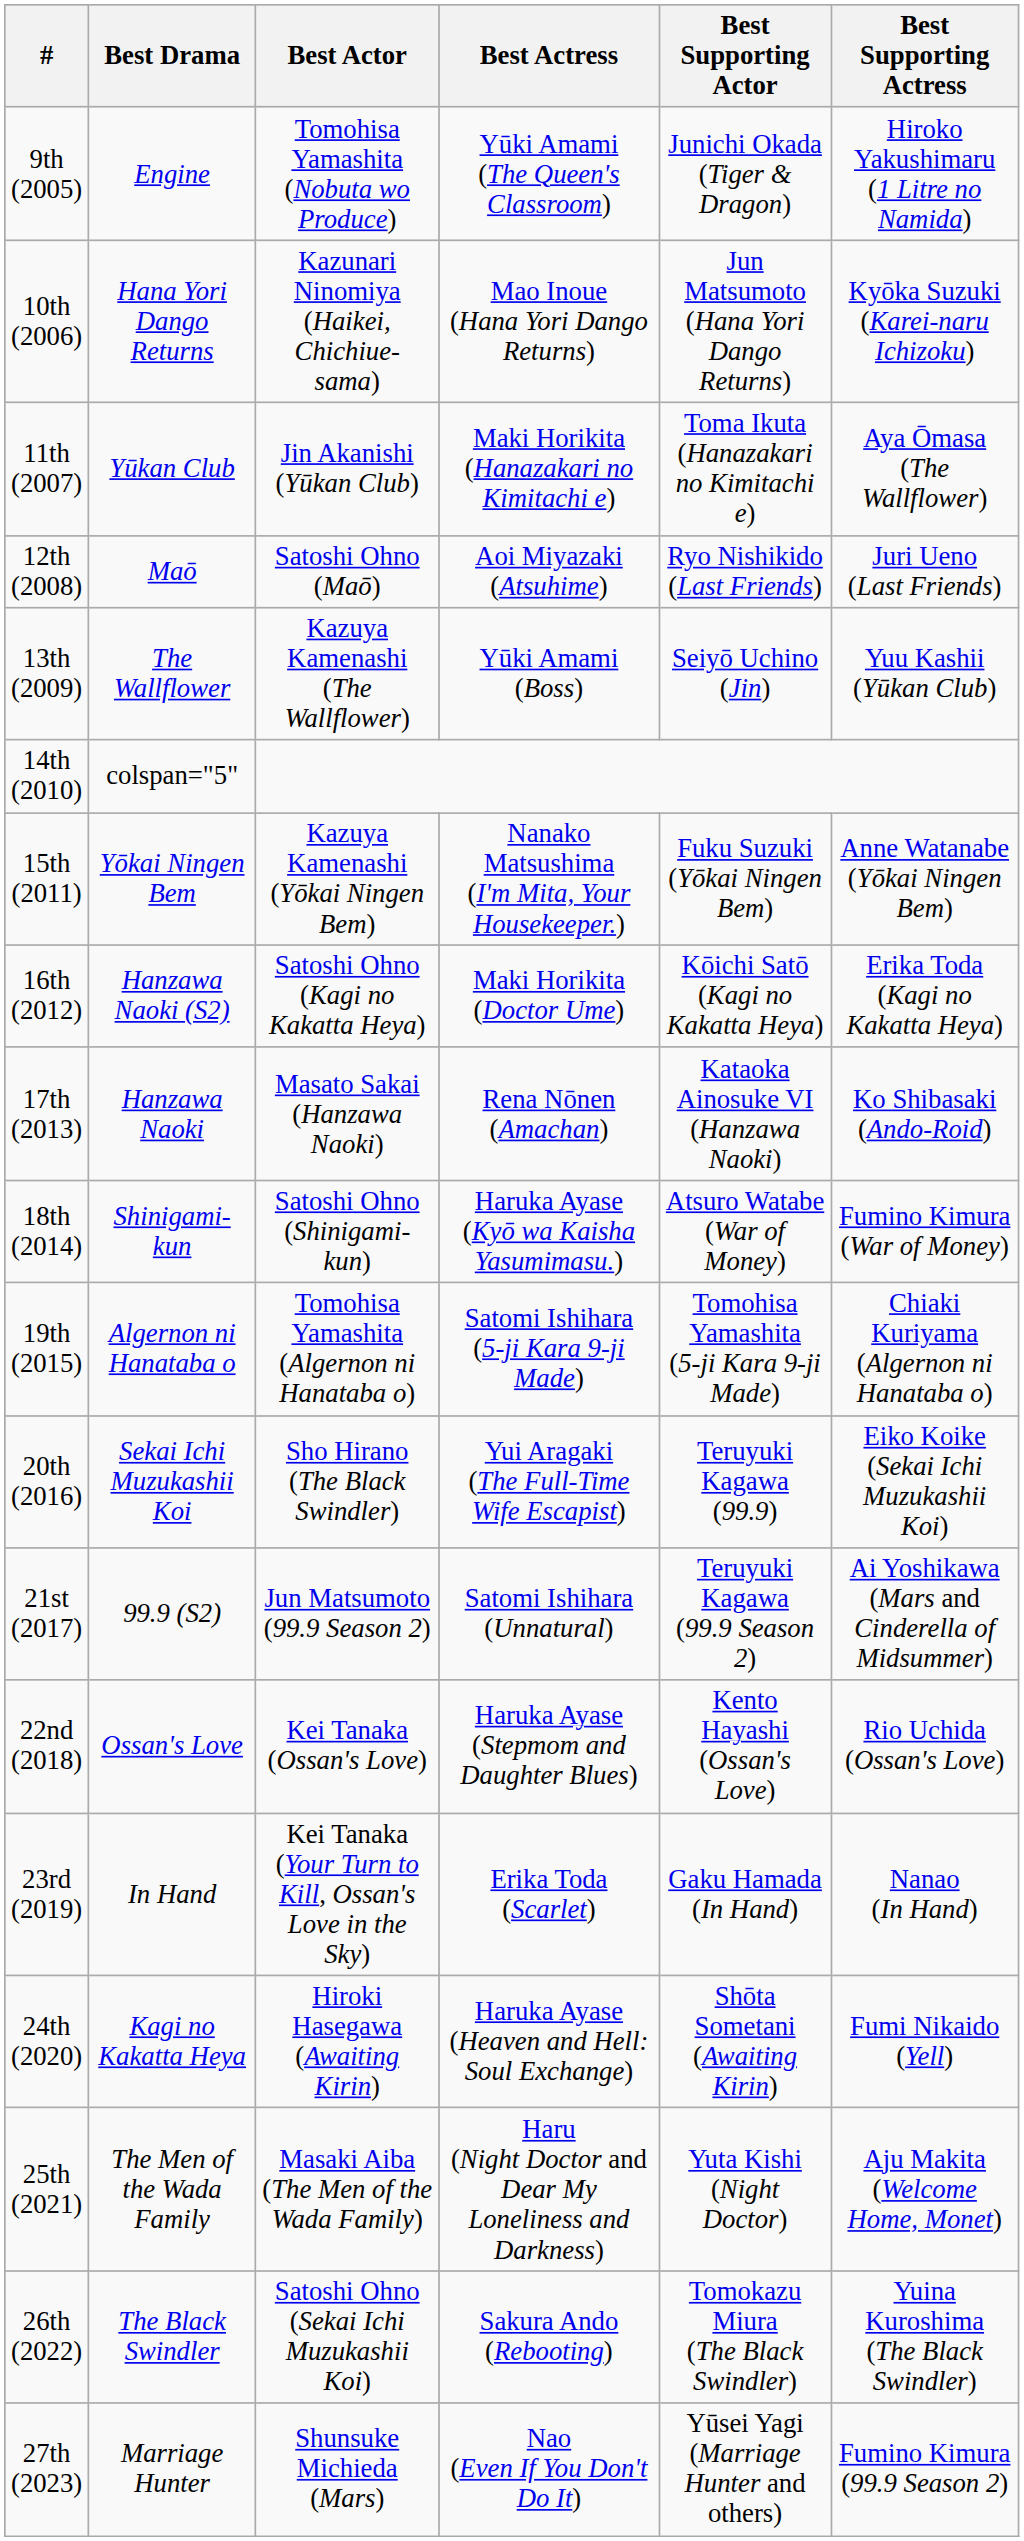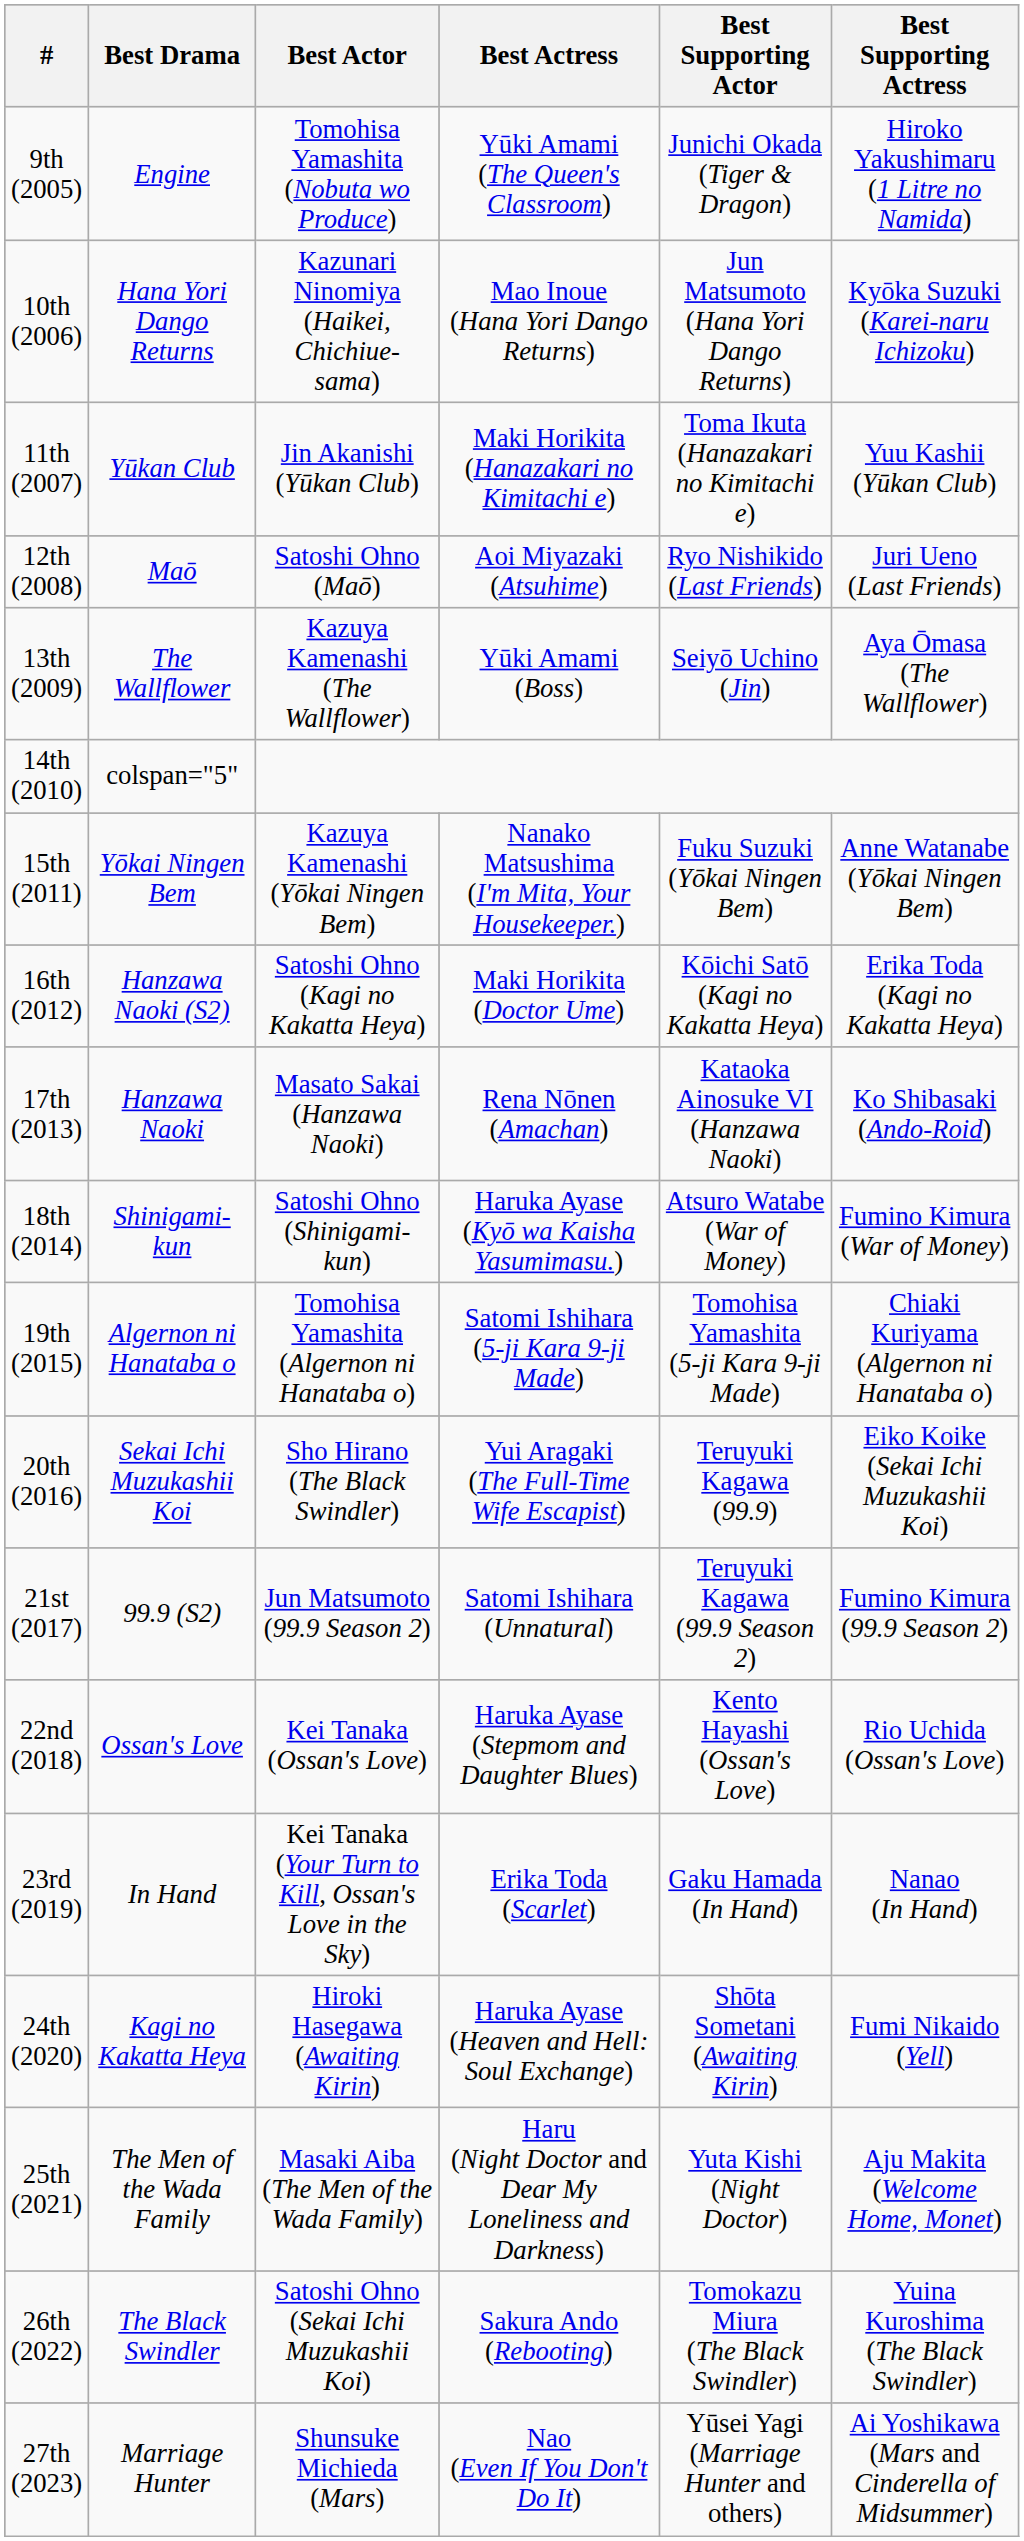(925, 468) Aya Ōmasa (The Wallflower) -> (925, 468) Yuu Kashii (Yūkan Club)
(925, 673) Yuu Kashii (Yūkan Club) -> (925, 673) Aya Ōmasa (The Wallflower)
(925, 1613) Ai Yoshikawa (Mars and Cinderella of Midsummer) -> (925, 1613) Fumino Kimura (99.9 Season 2)
(925, 2469) Fumino Kimura (99.9 Season 2) -> (925, 2469) Ai Yoshikawa (Mars and Cinderella of Midsummer)
